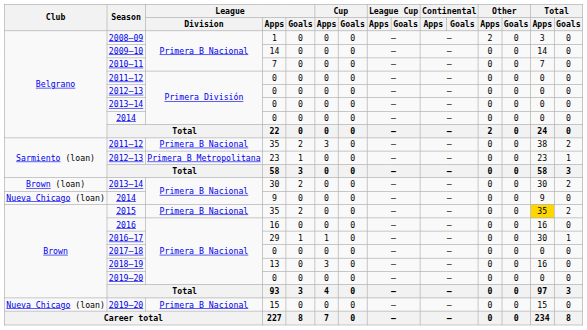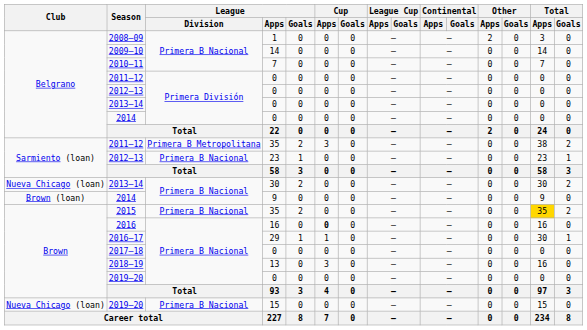(204, 144) Primera B Nacional -> (204, 144) Primera B Metropolitana
(204, 158) Primera B Metropolitana -> (204, 158) Primera B Nacional
(56, 185) Brown (loan) -> (56, 185) Nueva Chicago (loan)
(56, 198) Nueva Chicago (loan) -> (56, 198) Brown (loan)
(327, 225) normal -> (327, 225) bold
